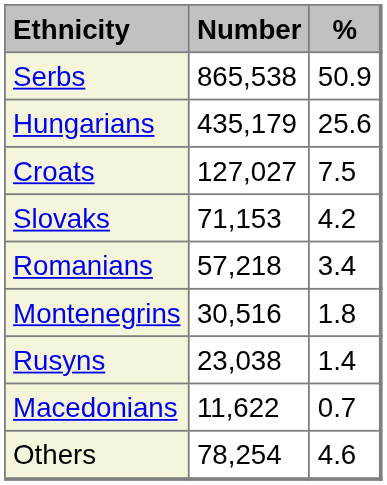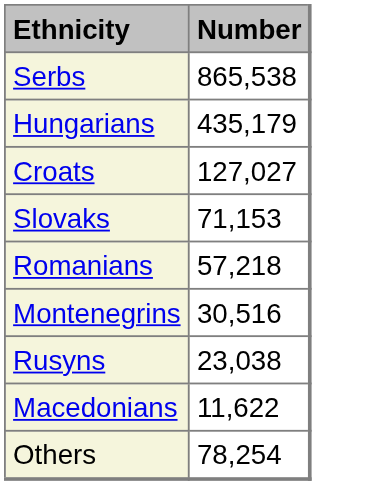- column: (345, 29)
